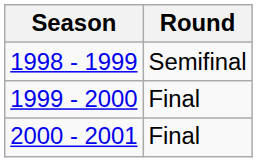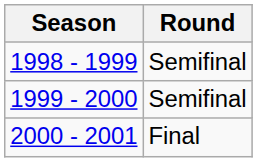(174, 99) Final -> (198, 99) Semifinal
